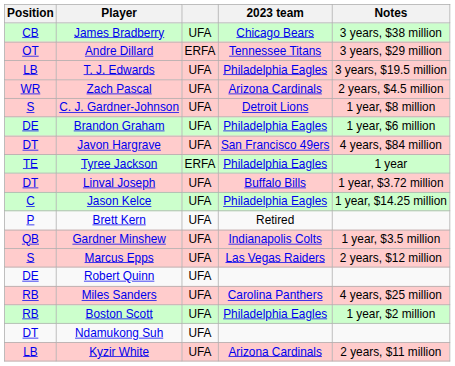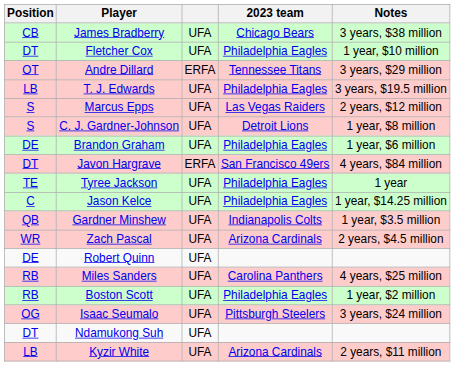+ row: (119, 51)
rows swapped: (119, 257) <-> (119, 88)
(200, 145) UFA -> (200, 164) ERFA
(200, 164) ERFA -> (200, 182) UFA
- row: (119, 182)
- row: (119, 220)
+ row: (119, 314)
